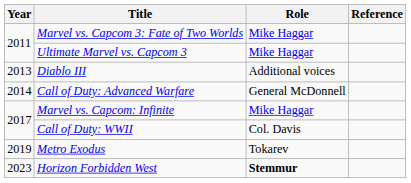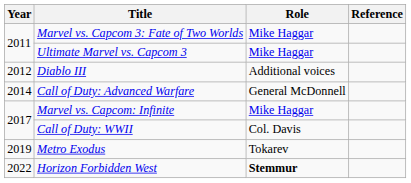(19, 71) 2013 -> (19, 71) 2012
(19, 168) 2023 -> (19, 168) 2022
